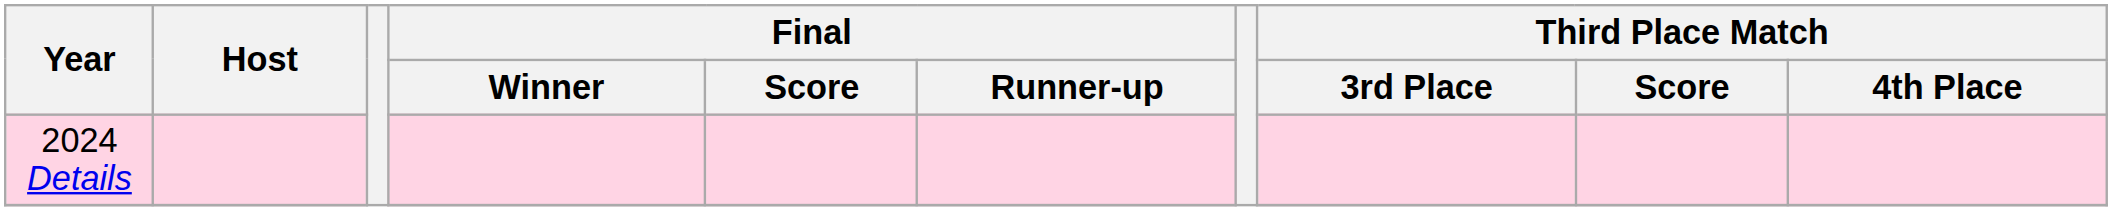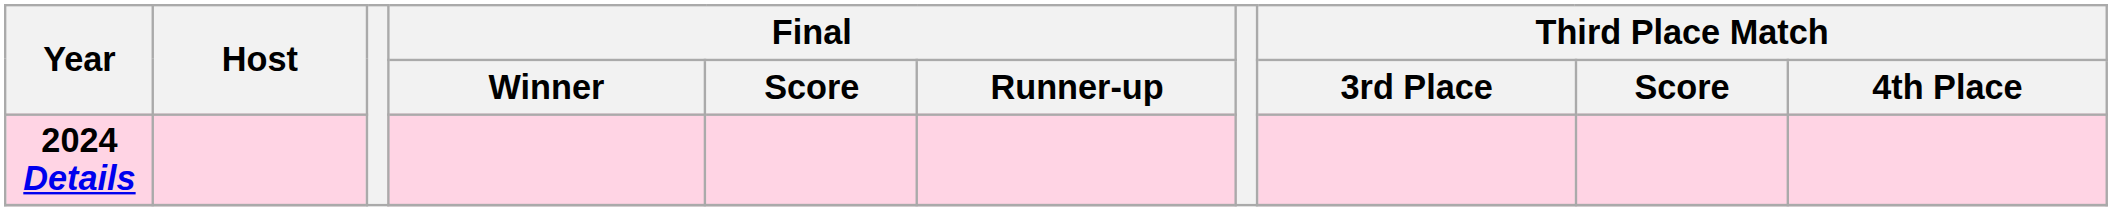(79, 160) normal -> (79, 160) bold
